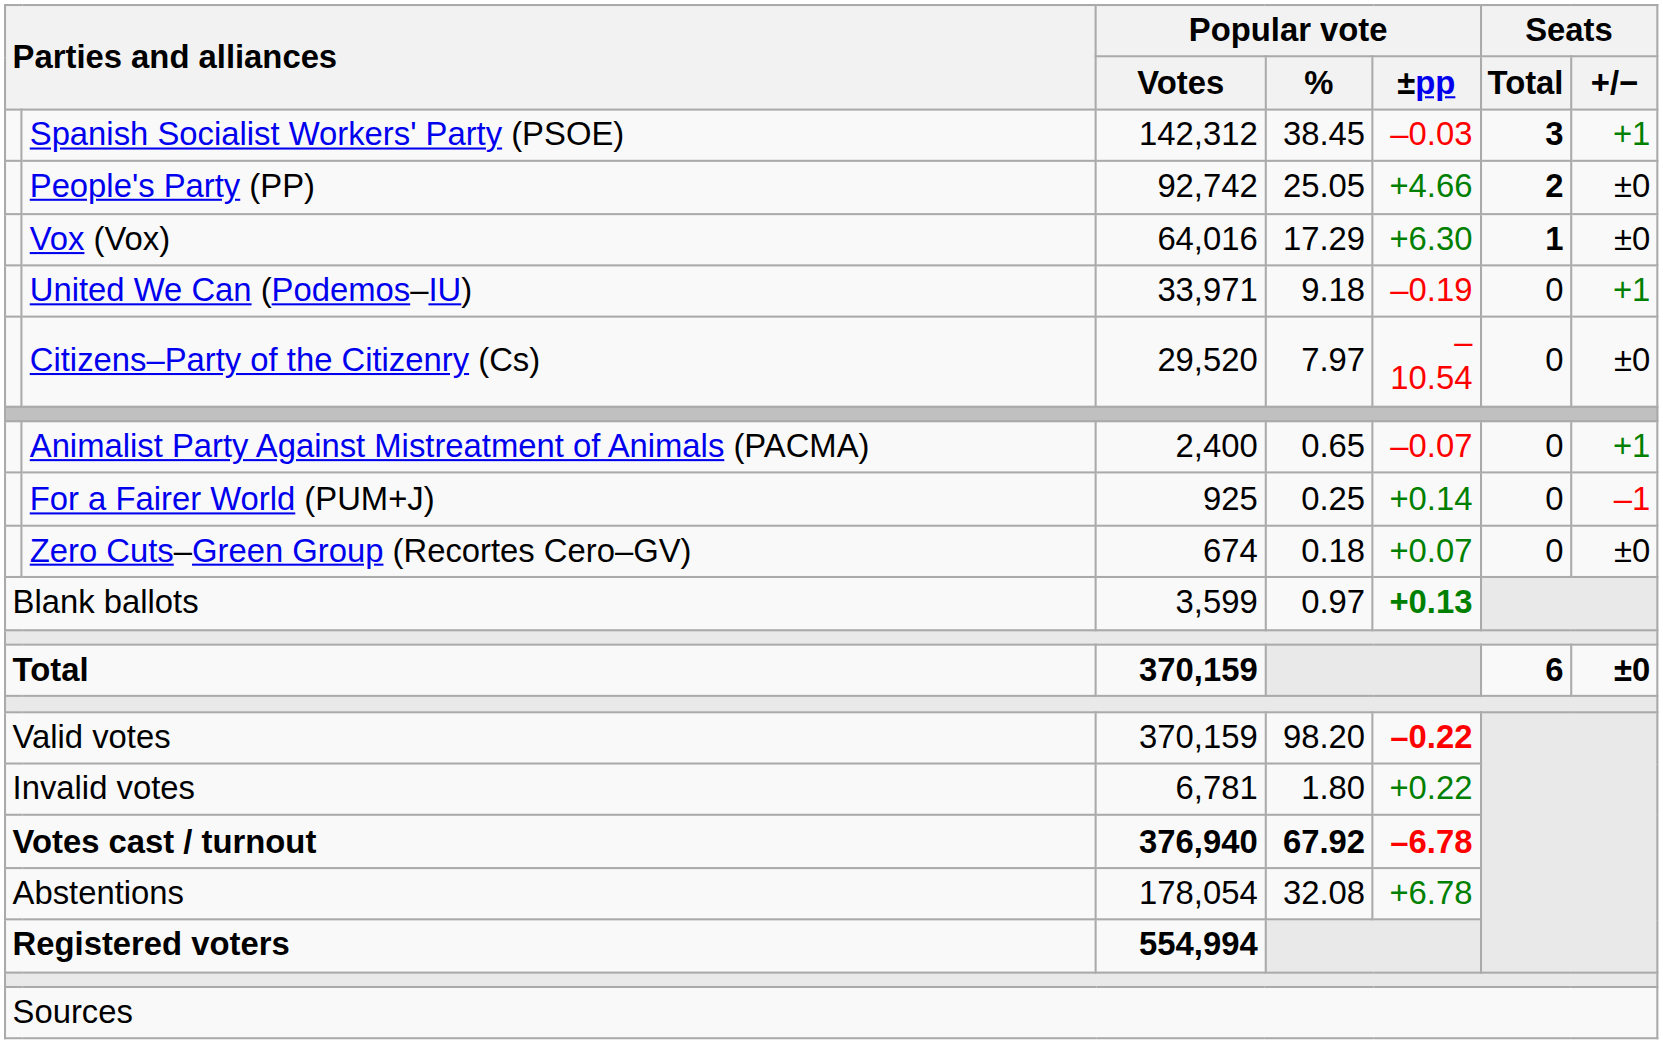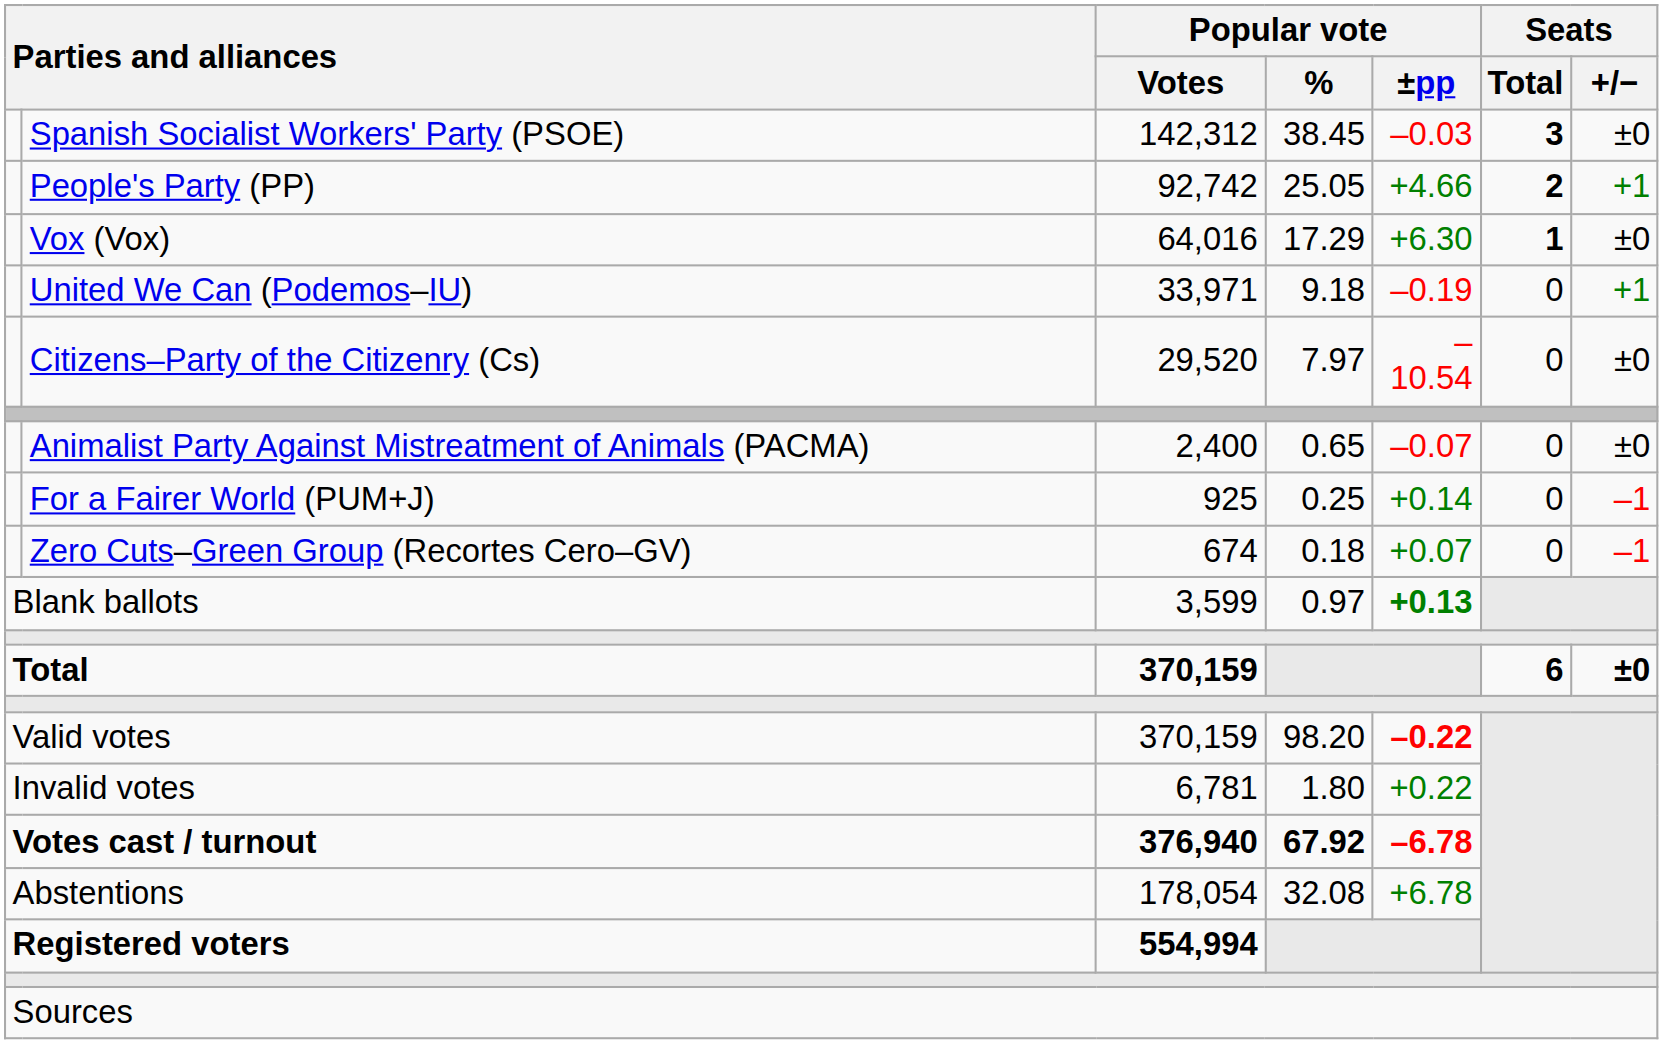(1632, 134) +1 -> (1632, 134) ±0
(1632, 186) ±0 -> (1632, 186) +1
(1632, 446) +1 -> (1632, 446) ±0
(1632, 550) ±0 -> (1632, 550) –1
